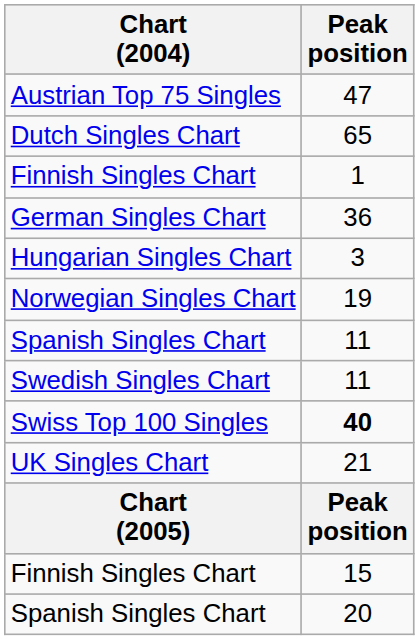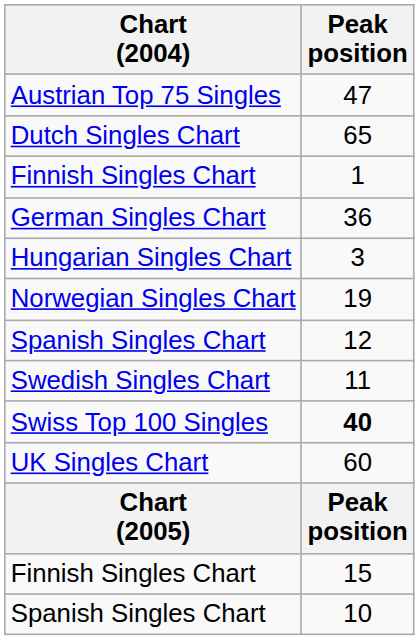(358, 339) 11 -> (358, 339) 12
(358, 462) 21 -> (358, 462) 60
(358, 613) 20 -> (358, 613) 10
